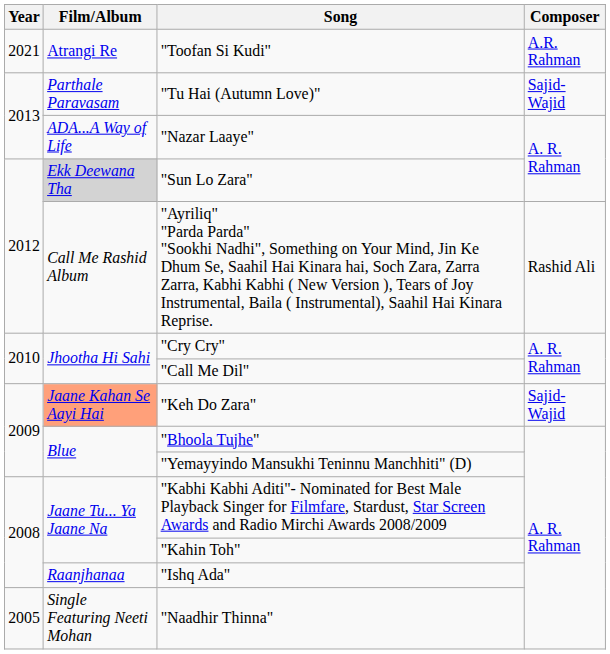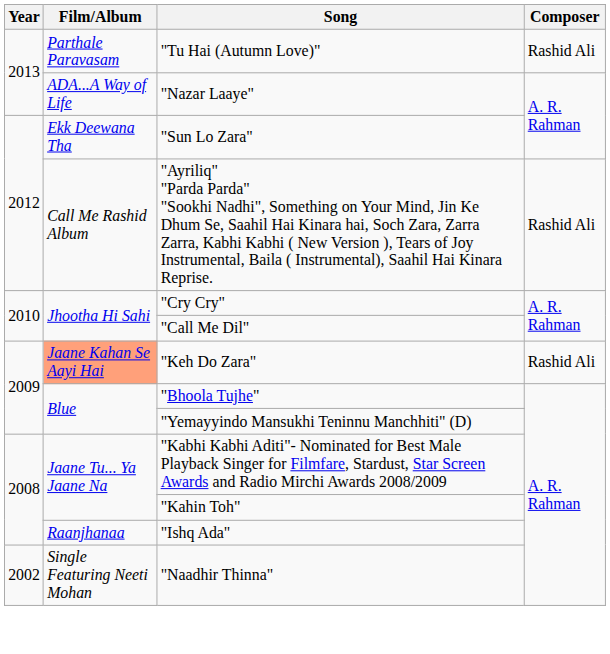- row: (216, 51)
(547, 94) Sajid-Wajid -> (561, 51) Rashid Ali
(91, 179) lightgrey background -> (91, 136) no background
(547, 405) Sajid-Wajid -> (561, 362) Rashid Ali
(24, 618) 2005 -> (24, 575) 2002
